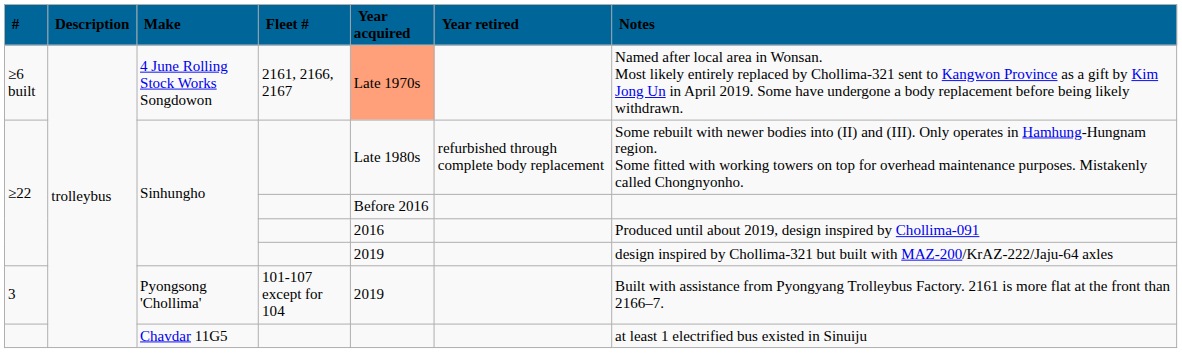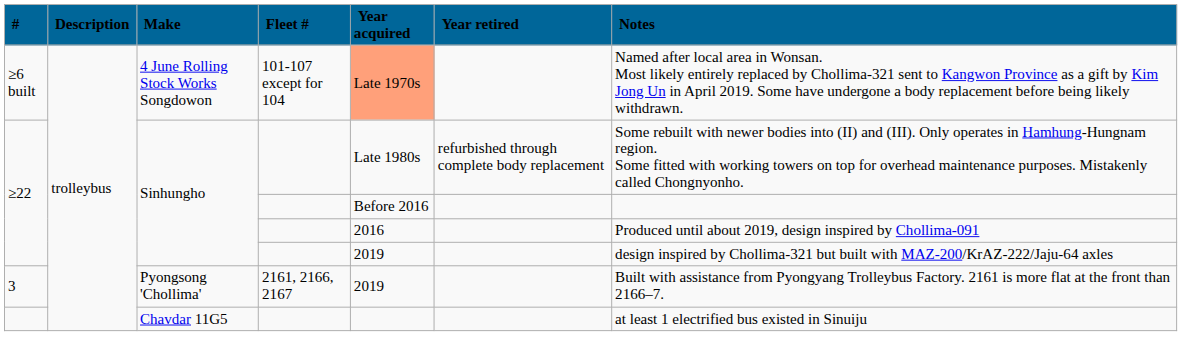(298, 82) 2161, 2166, 2167 -> (292, 82) 101-107 except for 104
(292, 294) 101-107 except for 104 -> (298, 286) 2161, 2166, 2167
